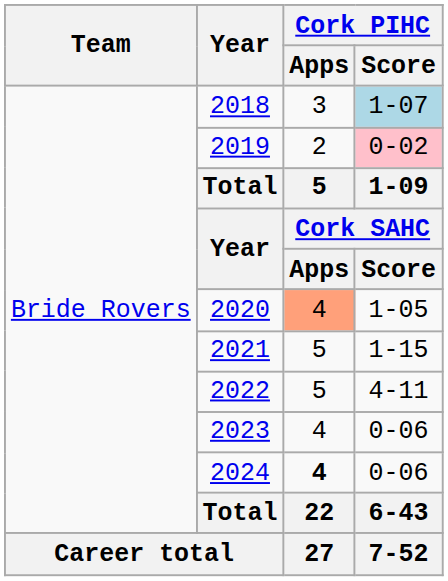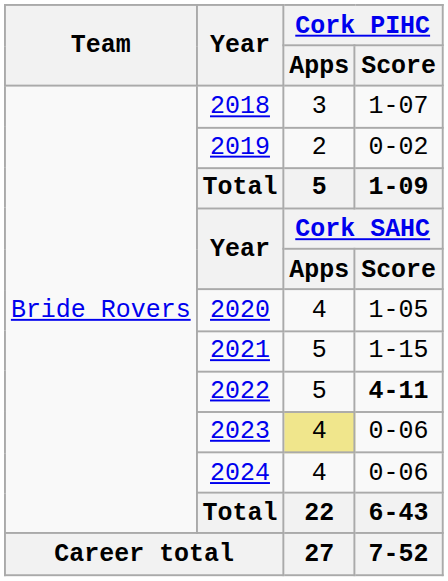(399, 107) lightblue background -> (399, 107) no background
(399, 147) pink background -> (399, 147) no background
(319, 310) lightsalmon background -> (319, 310) no background
(399, 391) normal -> (399, 391) bold
(319, 432) no background -> (319, 432) khaki background
(319, 473) bold -> (319, 473) normal
